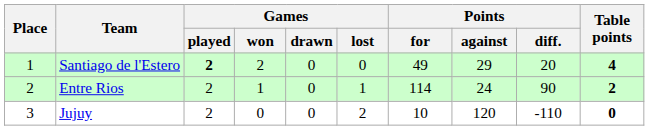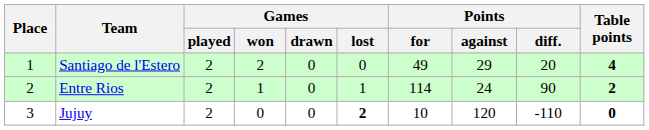(209, 64) bold -> (209, 64) normal
(363, 112) normal -> (363, 112) bold
